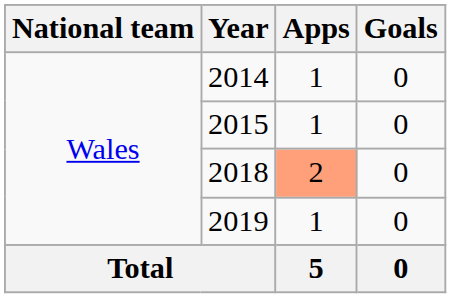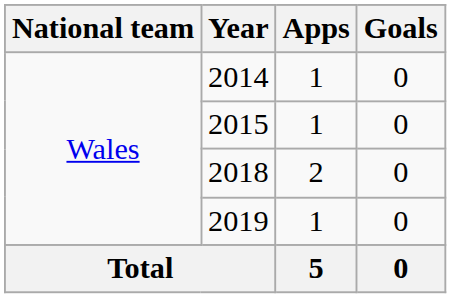(316, 172) lightsalmon background -> (316, 172) no background
